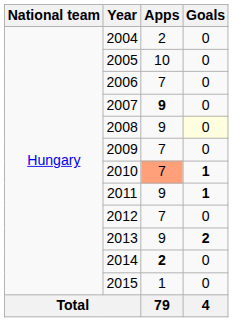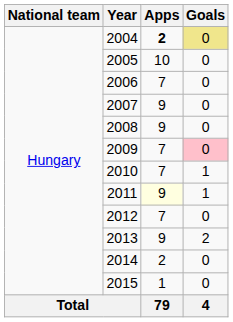(162, 37) normal -> (162, 37) bold
(206, 37) no background -> (206, 37) khaki background
(162, 104) bold -> (162, 104) normal
(206, 127) lightyellow background -> (206, 127) no background
(206, 149) no background -> (206, 149) pink background
(162, 171) lightsalmon background -> (162, 171) no background
(206, 171) bold -> (206, 171) normal
(162, 194) no background -> (162, 194) lightyellow background
(206, 194) bold -> (206, 194) normal
(206, 238) bold -> (206, 238) normal
(162, 261) bold -> (162, 261) normal
